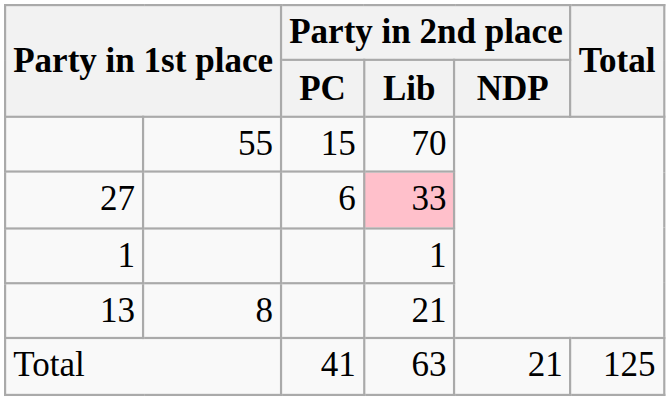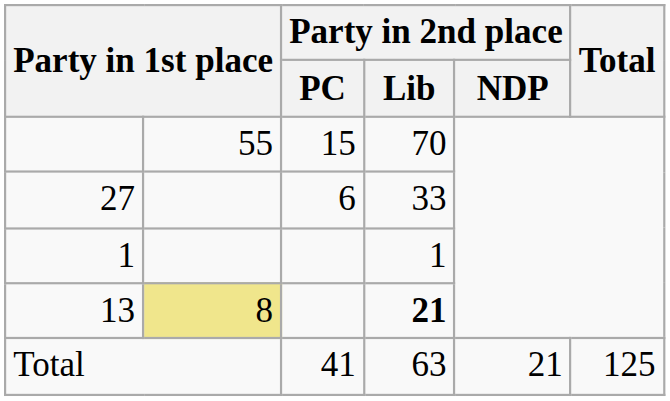(429, 198) pink background -> (429, 198) no background
(264, 310) no background -> (264, 310) khaki background
(429, 310) normal -> (429, 310) bold
